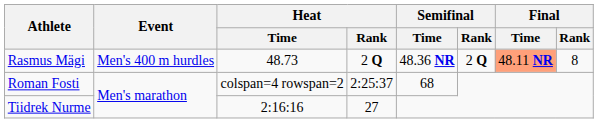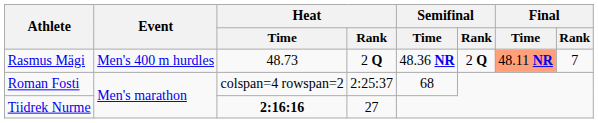(575, 61) 8 -> (575, 61) 7
(282, 107) normal -> (282, 107) bold
